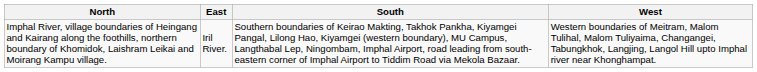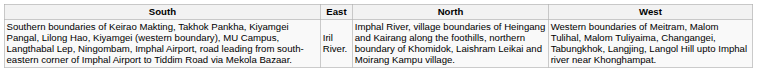columns swapped: (102, 12) <-> (390, 12)
